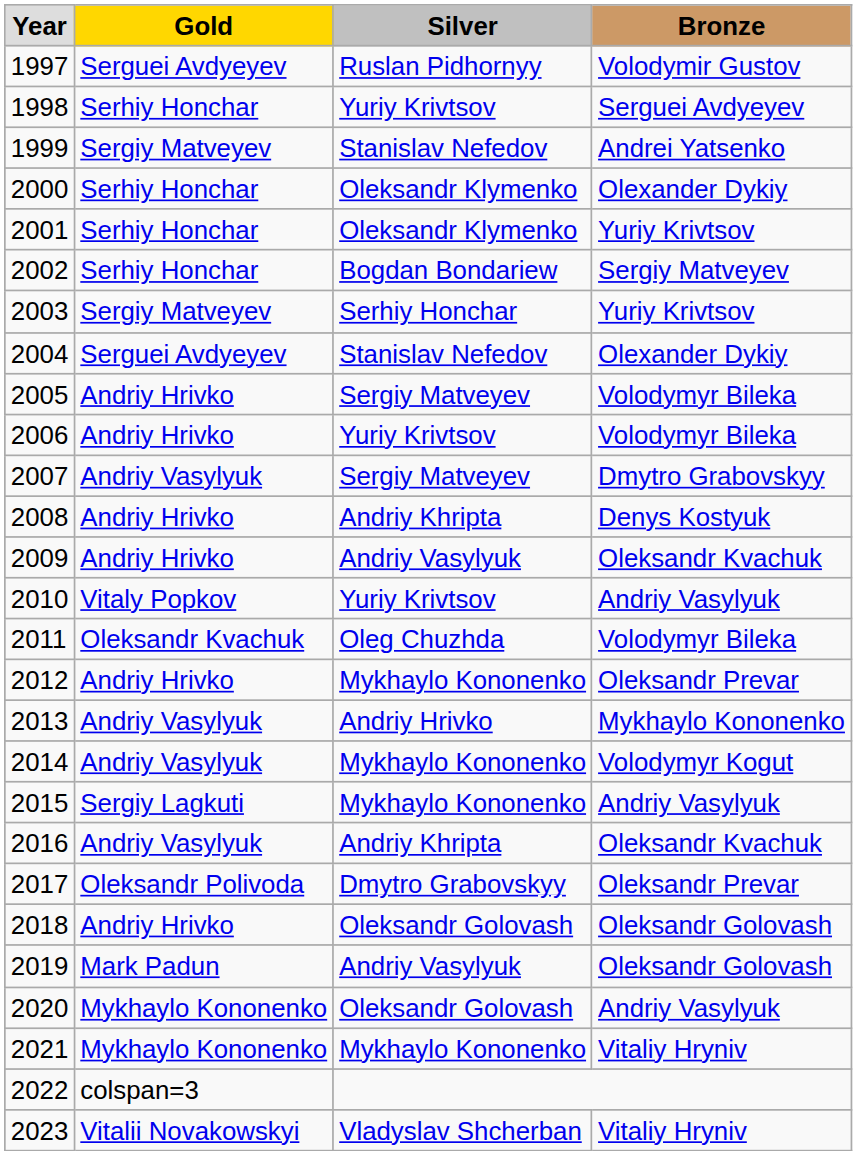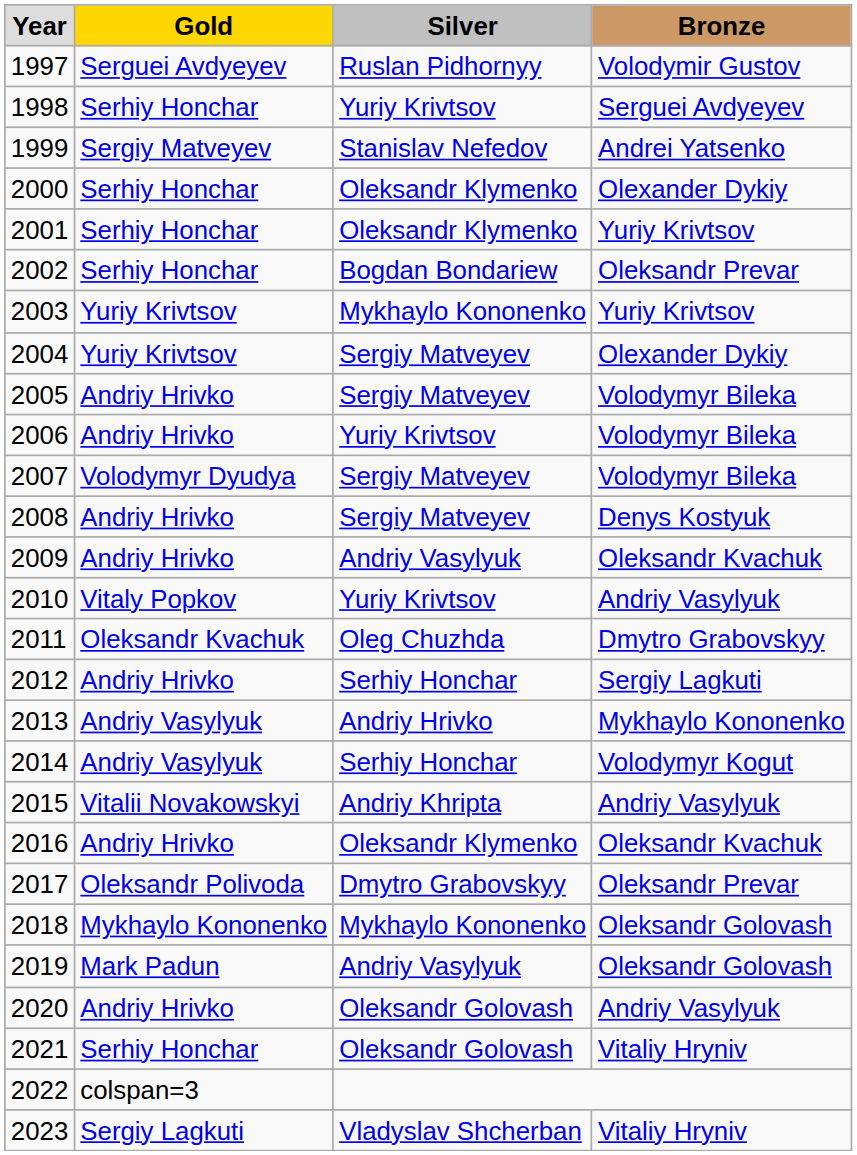(693, 271) Sergiy Matveyev -> (699, 271) Oleksandr Prevar
(176, 312) Sergiy Matveyev -> (159, 312) Yuriy Krivtsov
(428, 312) Serhiy Honchar -> (463, 312) Mykhaylo Kononenko
(183, 353) Serguei Avdyeyev -> (159, 353) Yuriy Krivtsov
(443, 353) Stanislav Nefedov -> (435, 353) Sergiy Matveyev
(171, 475) Andriy Vasylyuk -> (188, 475) Volodymyr Dyudya
(711, 475) Dmytro Grabovskyy -> (697, 475) Volodymyr Bileka
(420, 516) Andriy Khripta -> (435, 516) Sergiy Matveyev
(697, 639) Volodymyr Bileka -> (711, 639) Dmytro Grabovskyy
(463, 680) Mykhaylo Kononenko -> (428, 680) Serhiy Honchar
(699, 680) Oleksandr Prevar -> (680, 680) Sergiy Lagkuti
(463, 762) Mykhaylo Kononenko -> (428, 762) Serhiy Honchar
(162, 803) Sergiy Lagkuti -> (190, 803) Vitalii Novakowskyi
(463, 803) Mykhaylo Kononenko -> (420, 803) Andriy Khripta
(171, 844) Andriy Vasylyuk -> (157, 844) Andriy Hrivko
(420, 844) Andriy Khripta -> (458, 844) Oleksandr Klymenko
(157, 925) Andriy Hrivko -> (204, 925) Mykhaylo Kononenko
(456, 925) Oleksandr Golovash -> (463, 925) Mykhaylo Kononenko
(204, 1007) Mykhaylo Kononenko -> (157, 1007) Andriy Hrivko
(204, 1048) Mykhaylo Kononenko -> (169, 1048) Serhiy Honchar
(463, 1048) Mykhaylo Kononenko -> (456, 1048) Oleksandr Golovash
(190, 1130) Vitalii Novakowskyi -> (162, 1130) Sergiy Lagkuti
